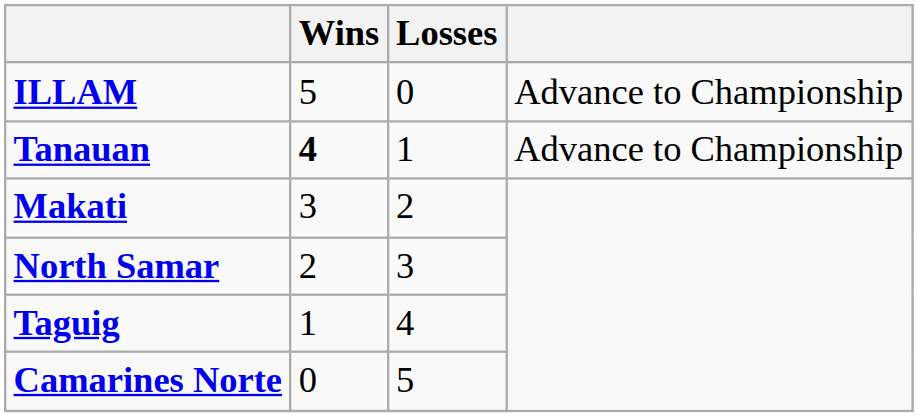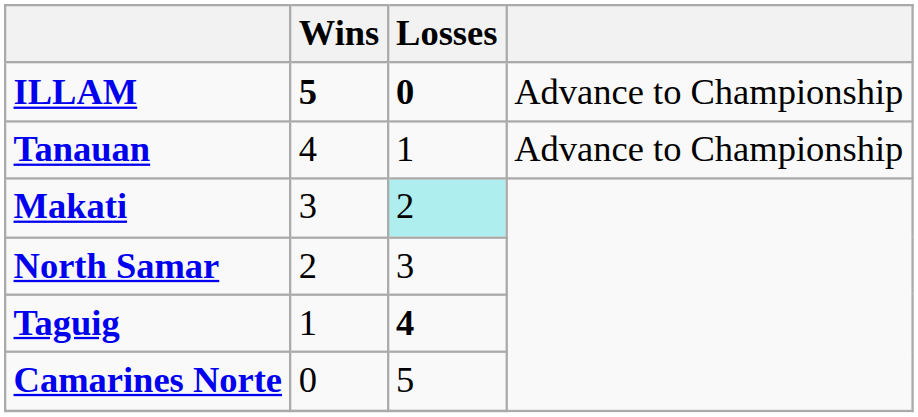(308, 91) normal -> (308, 91) bold
(405, 91) normal -> (405, 91) bold
(308, 149) bold -> (308, 149) normal
(405, 206) no background -> (405, 206) paleturquoise background
(405, 322) normal -> (405, 322) bold
